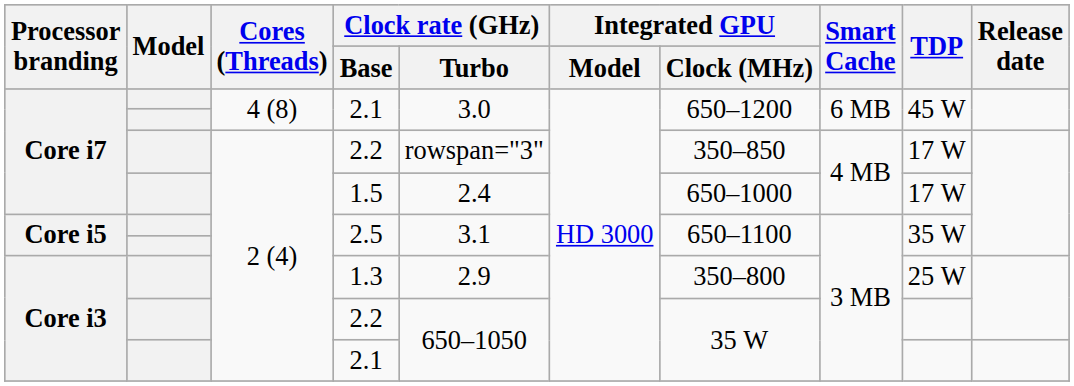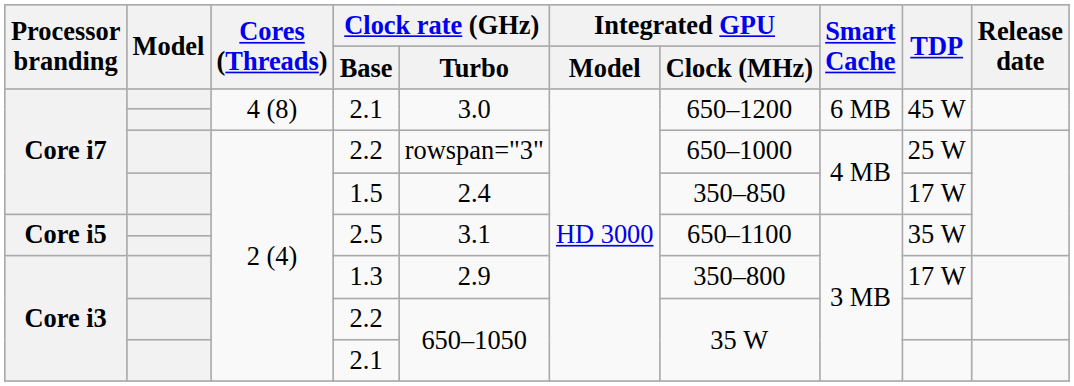(739, 151) 350–850 -> (739, 151) 650–1000
(937, 151) 17 W -> (937, 151) 25 W
(739, 192) 650–1000 -> (739, 192) 350–850
(937, 276) 25 W -> (937, 276) 17 W
